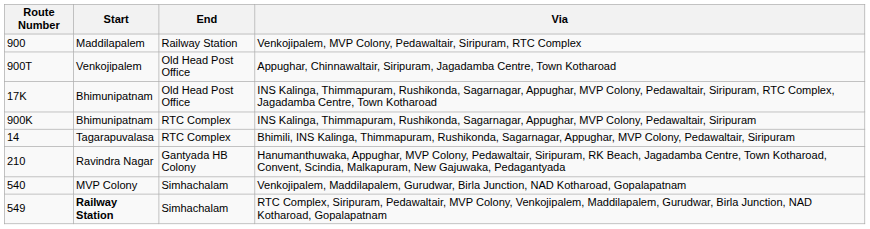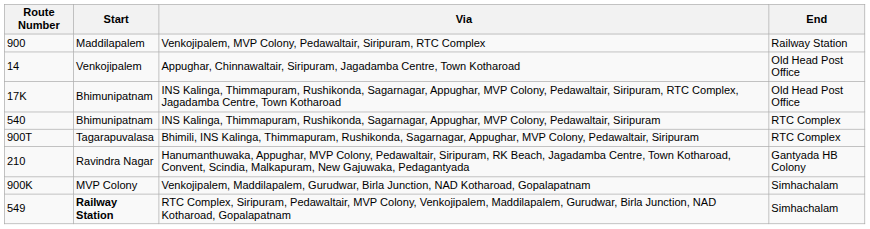columns swapped: (207, 19) <-> (560, 19)
(19, 66) 900T -> (13, 66) 14
(20, 120) 900K -> (16, 120) 540
(13, 138) 14 -> (19, 138) 900T
(16, 185) 540 -> (20, 185) 900K
